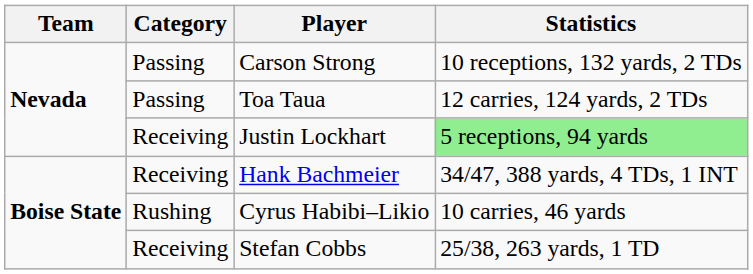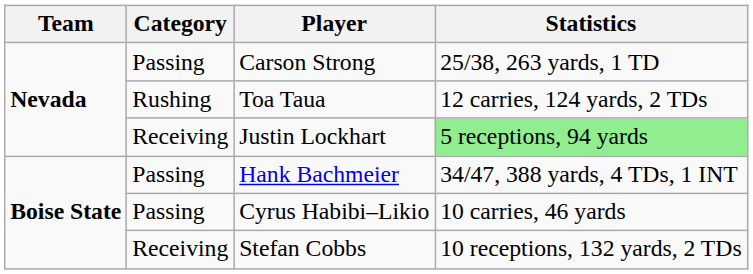(591, 61) 10 receptions, 132 yards, 2 TDs -> (550, 61) 25/38, 263 yards, 1 TD
(168, 99) Passing -> (172, 99) Rushing
(180, 174) Receiving -> (168, 174) Passing
(172, 211) Rushing -> (168, 211) Passing
(550, 249) 25/38, 263 yards, 1 TD -> (591, 249) 10 receptions, 132 yards, 2 TDs
